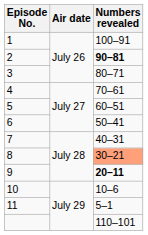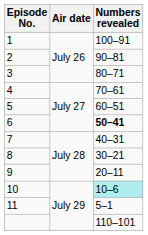(110, 57) bold -> (110, 57) normal
(110, 123) normal -> (110, 123) bold
(110, 156) lightsalmon background -> (110, 156) no background
(110, 172) bold -> (110, 172) normal
(107, 189) no background -> (107, 189) paleturquoise background
